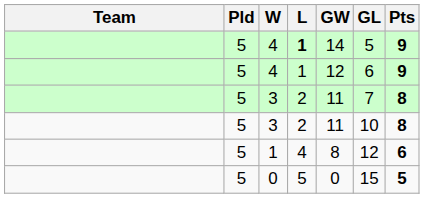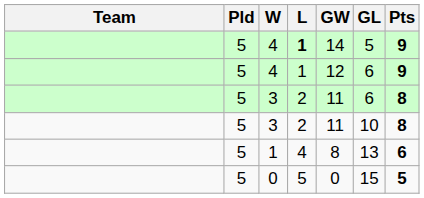(369, 98) 7 -> (369, 98) 6
(369, 152) 12 -> (369, 152) 13
